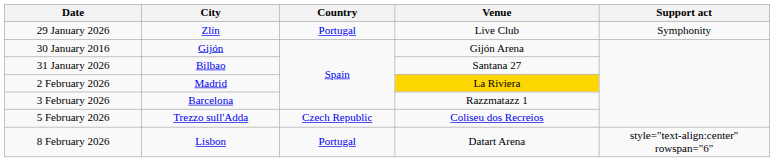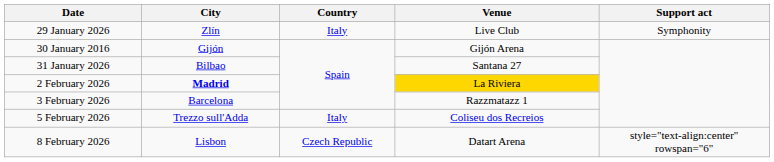(337, 30) Portugal -> (337, 30) Italy
(211, 83) normal -> (211, 83) bold
(337, 118) Czech Republic -> (337, 118) Italy
(337, 142) Portugal -> (337, 142) Czech Republic
